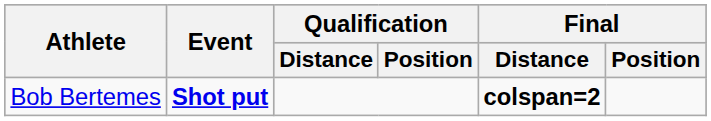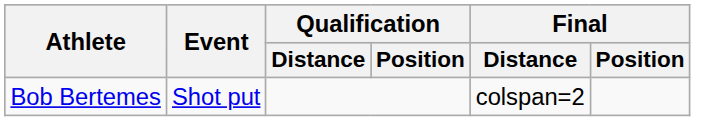(220, 97) bold -> (216, 97) normal
(542, 97) bold -> (530, 97) normal
